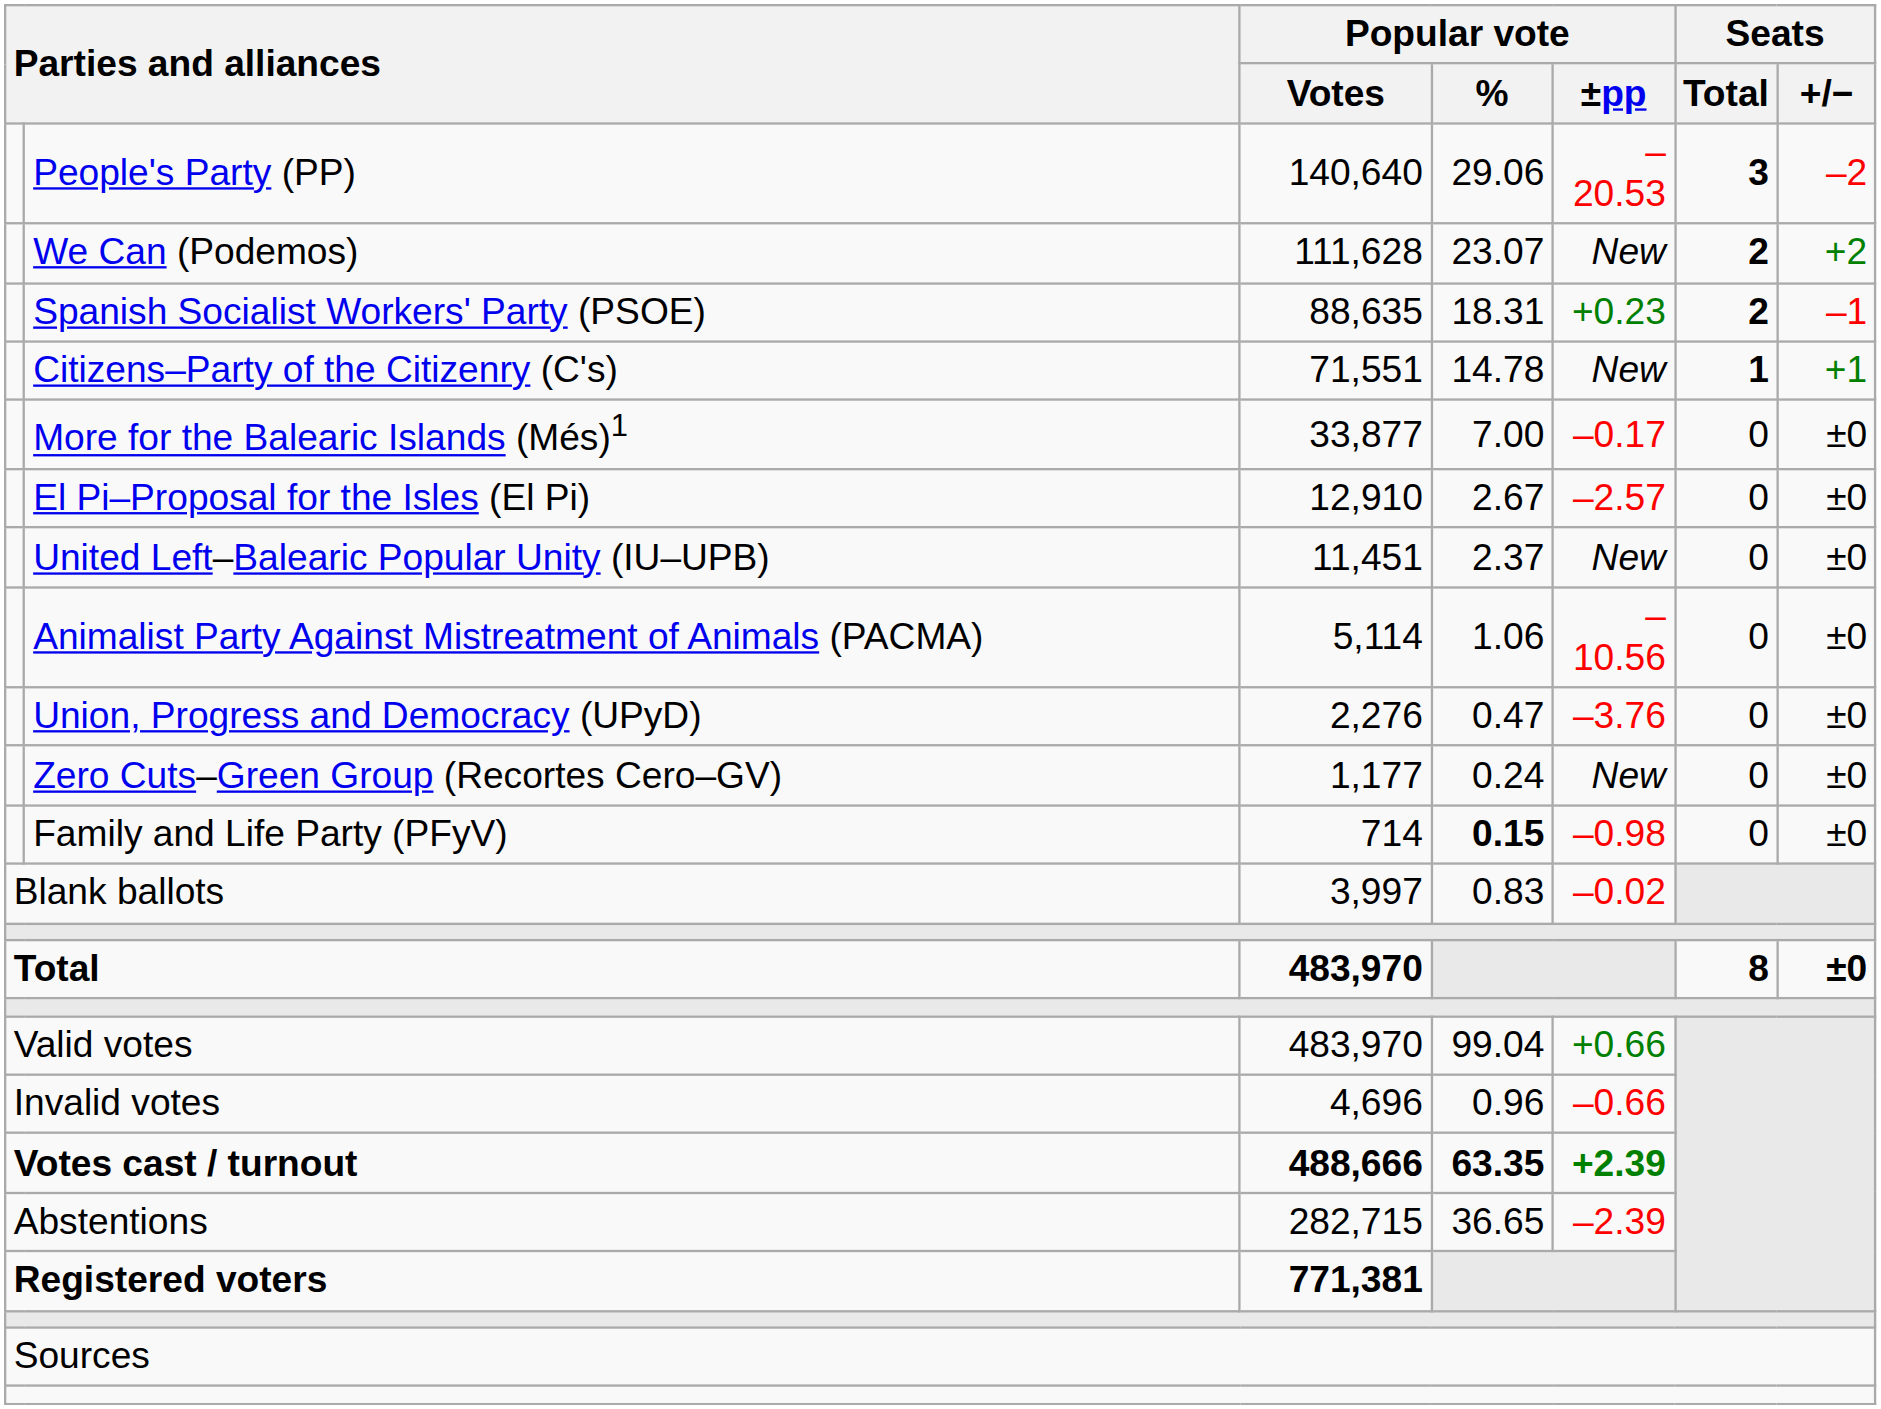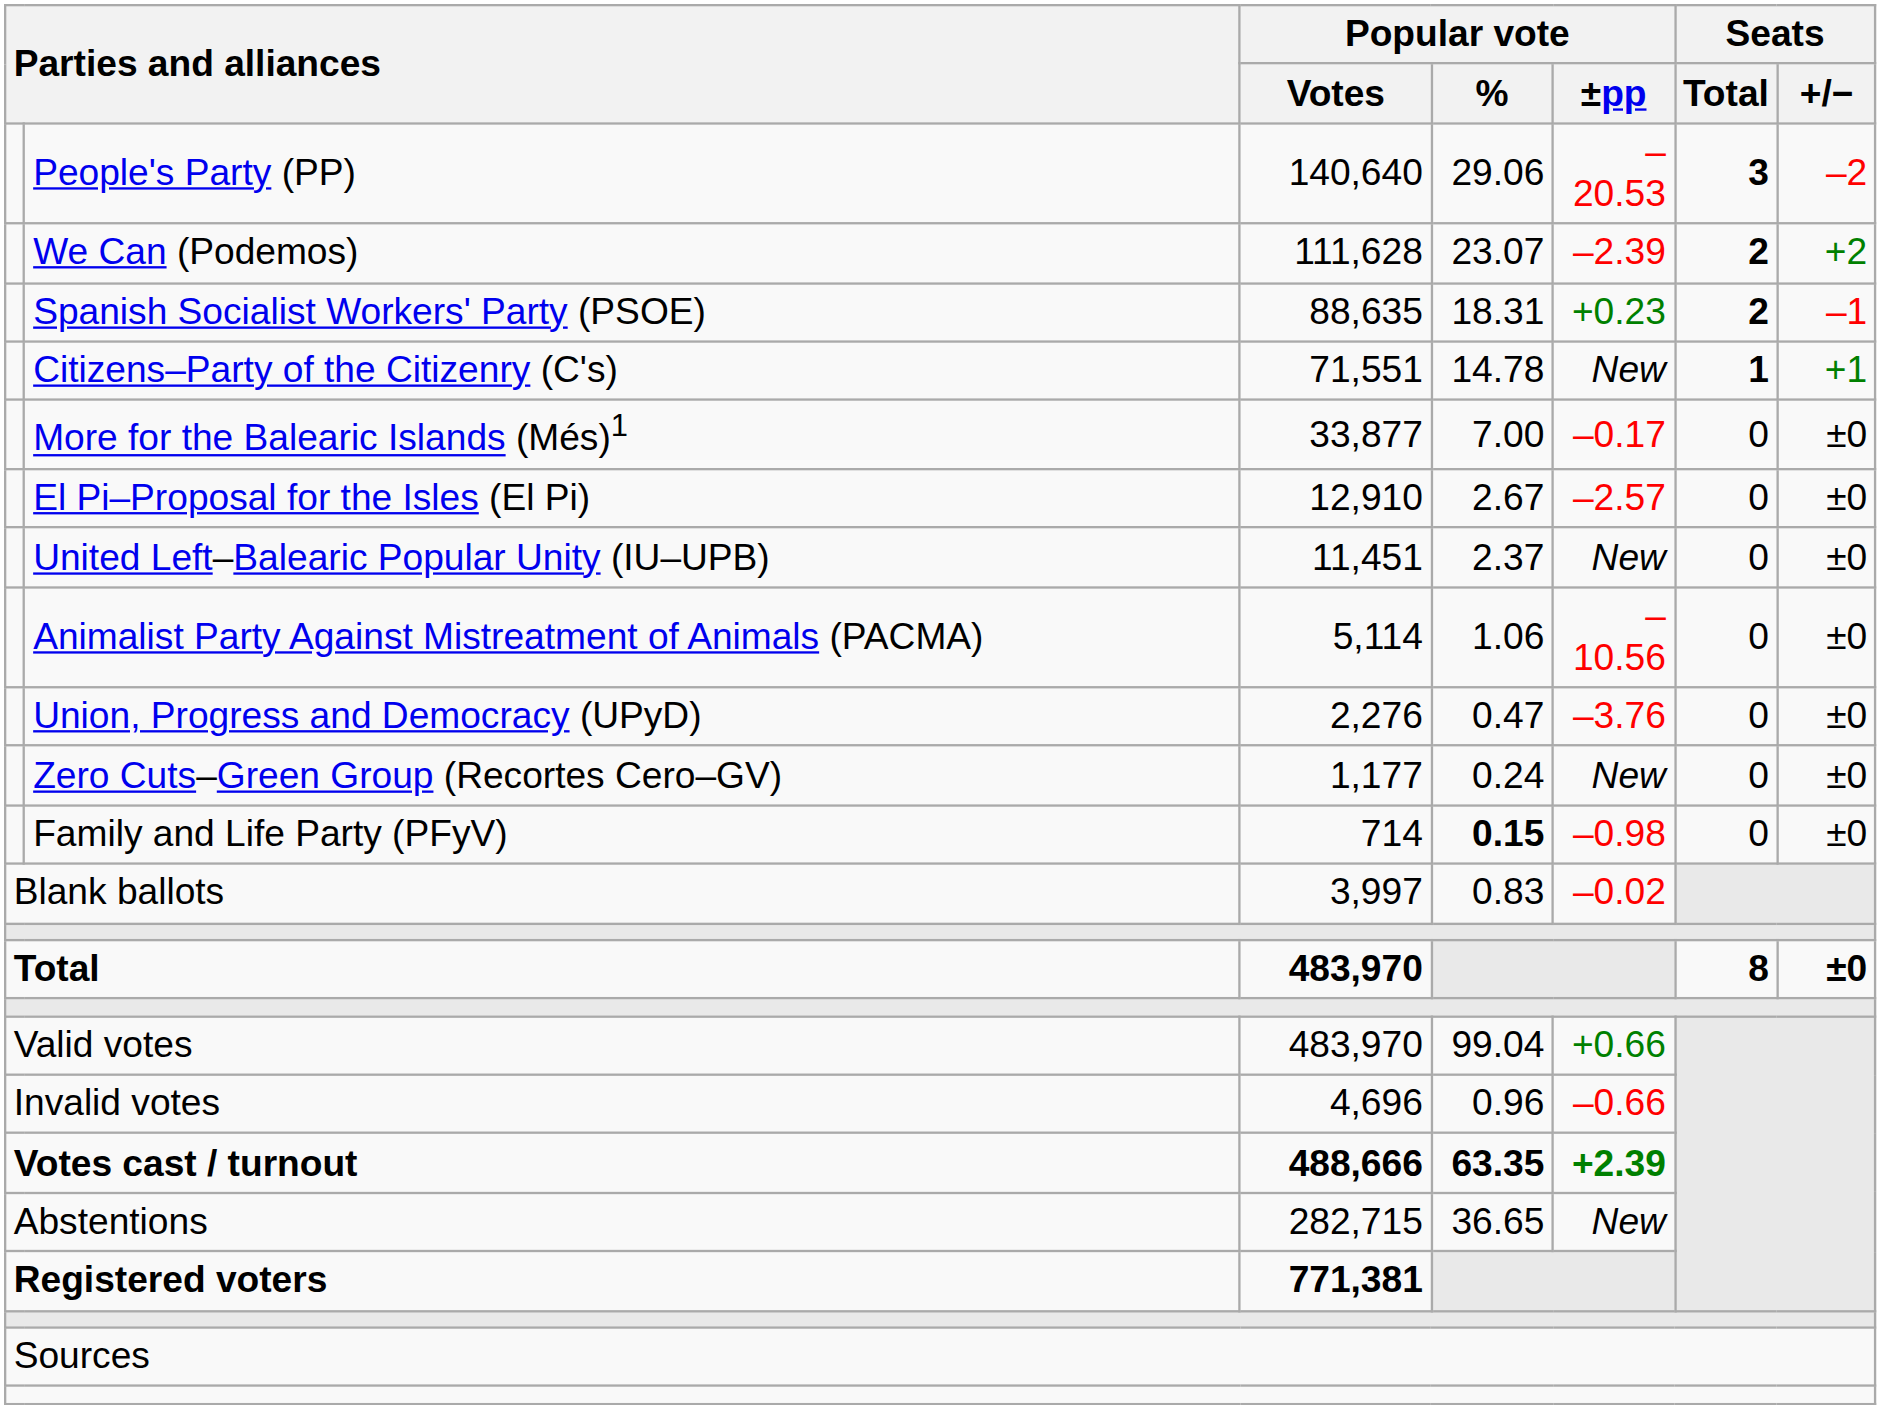(1629, 252) New -> (1619, 252) –2.39
(1619, 1221) –2.39 -> (1629, 1221) New
